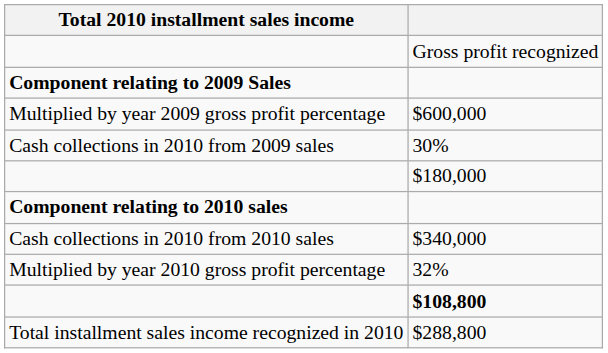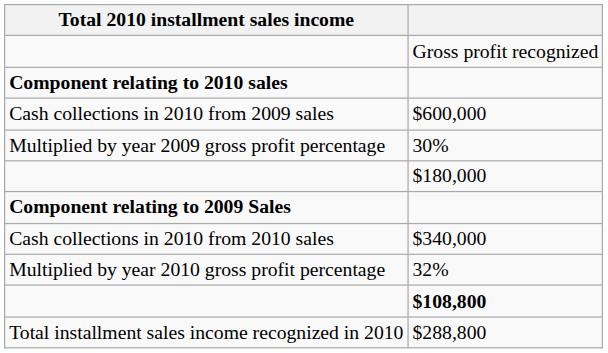(150, 82) Component relating to 2009 Sales -> (148, 82) Component relating to 2010 sales
(197, 113) Multiplied by year 2009 gross profit percentage -> (171, 113) Cash collections in 2010 from 2009 sales
(171, 144) Cash collections in 2010 from 2009 sales -> (197, 144) Multiplied by year 2009 gross profit percentage
(148, 207) Component relating to 2010 sales -> (150, 207) Component relating to 2009 Sales
